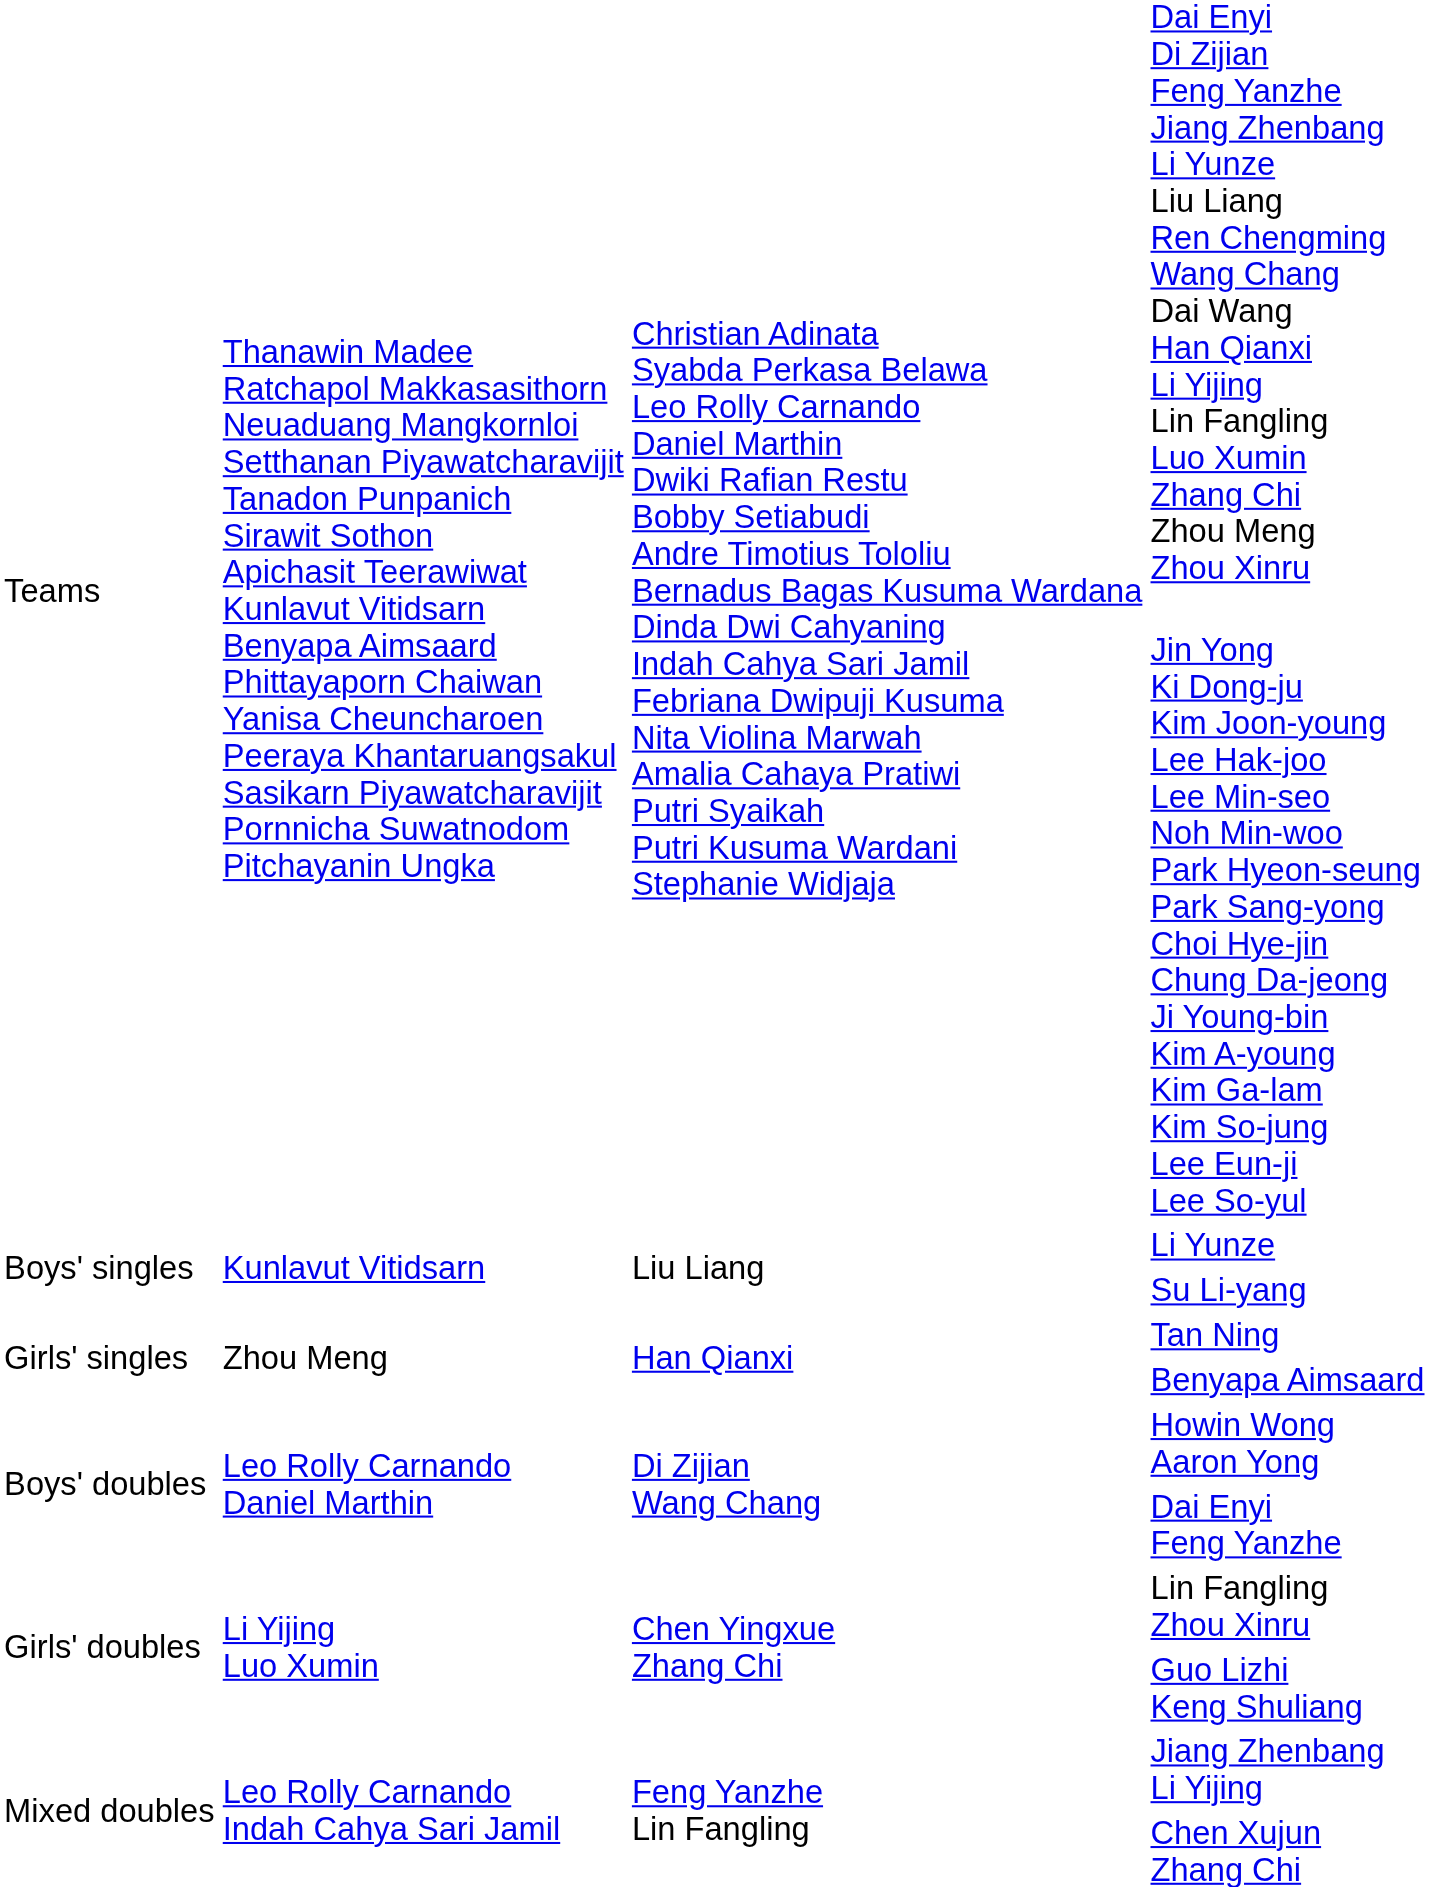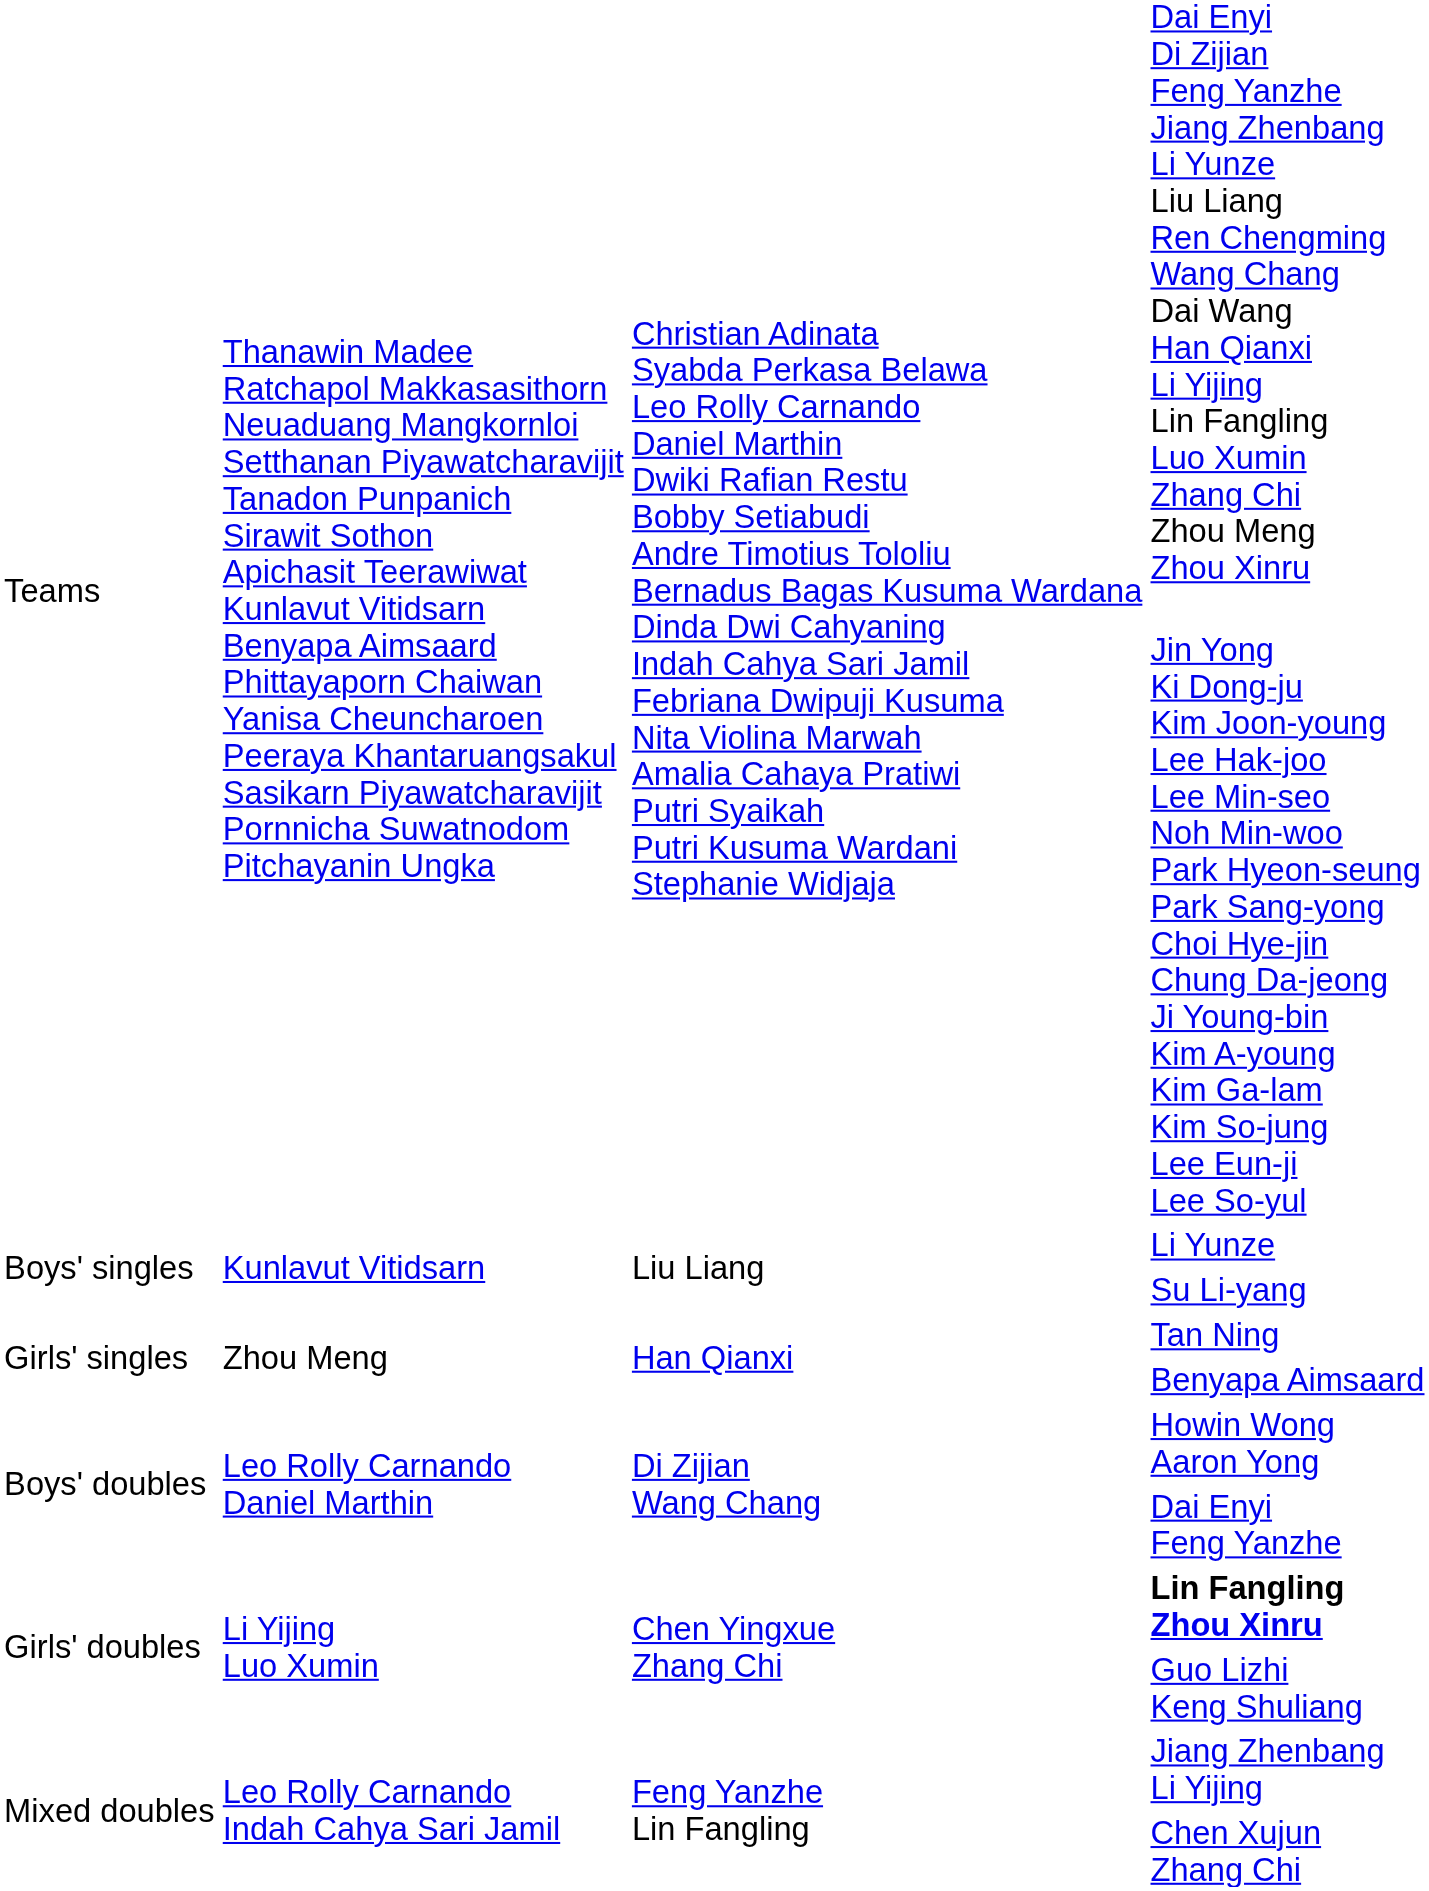(1239, 1606) normal -> (1248, 1606) bold
